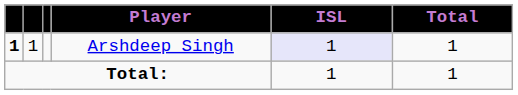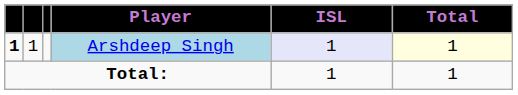(161, 47) no background -> (161, 47) lightblue background
(452, 47) no background -> (452, 47) lightyellow background
